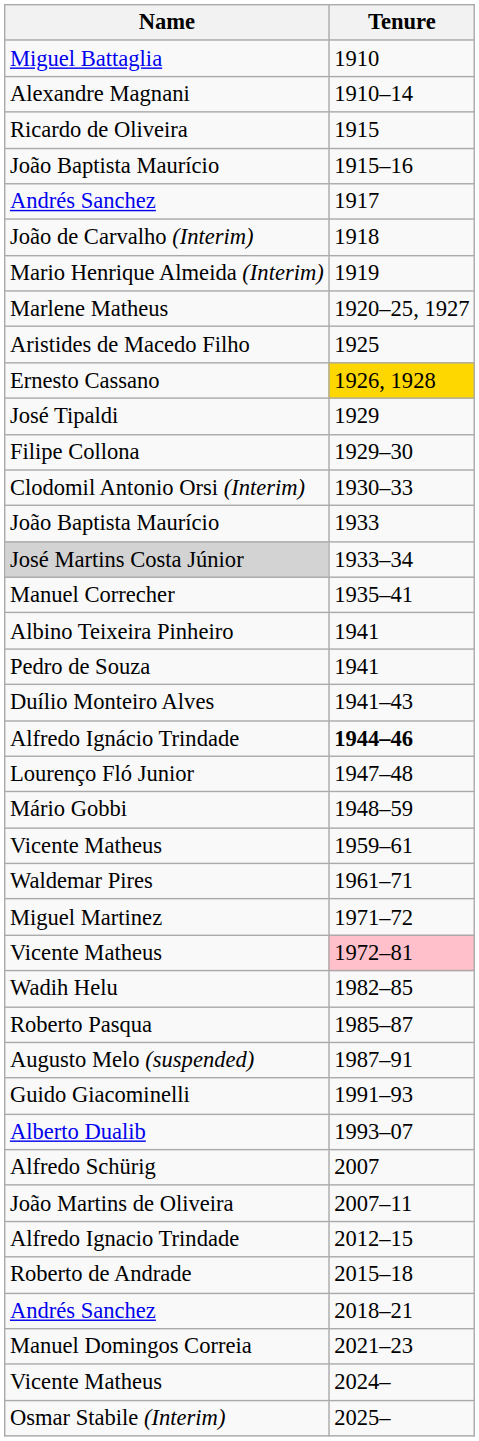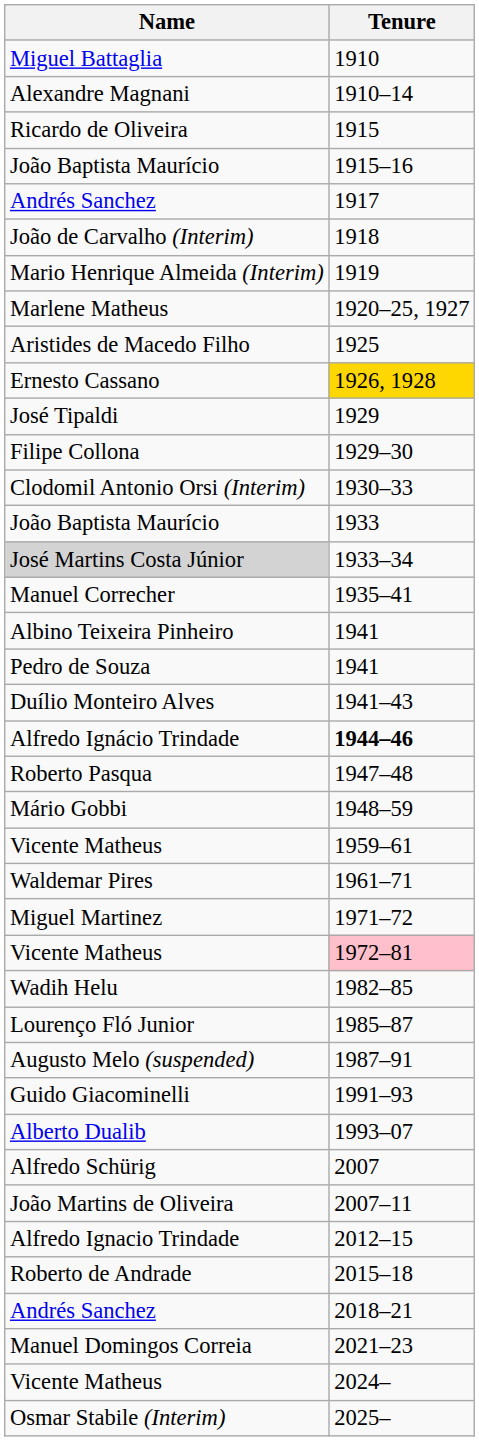(102, 773) Lourenço Fló Junior -> (81, 773) Roberto Pasqua
(81, 1024) Roberto Pasqua -> (102, 1024) Lourenço Fló Junior
